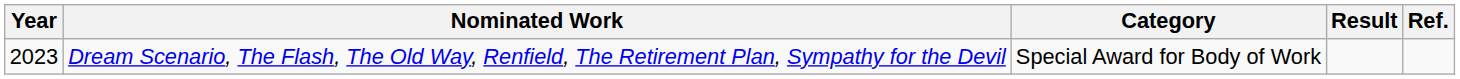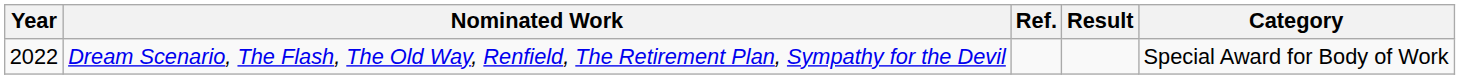columns swapped: (1168, 21) <-> (1428, 21)
(34, 56) 2023 -> (34, 56) 2022
